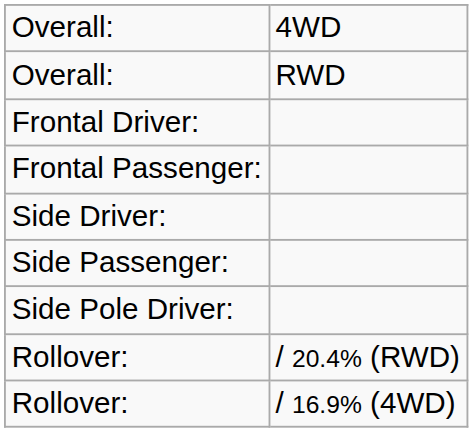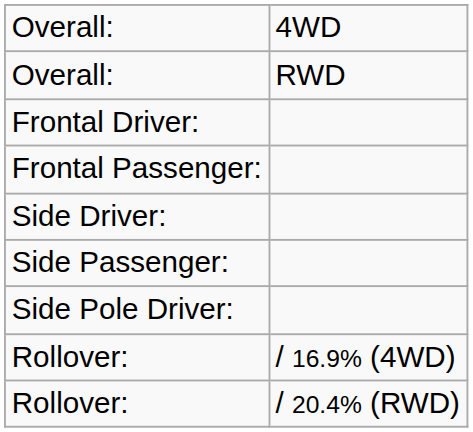(368, 356) / 20.4% (RWD) -> (366, 356) / 16.9% (4WD)
(366, 403) / 16.9% (4WD) -> (368, 403) / 20.4% (RWD)
